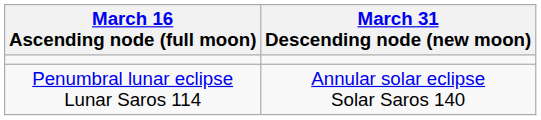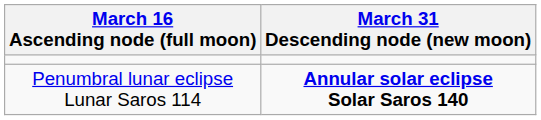(398, 89) normal -> (398, 89) bold
